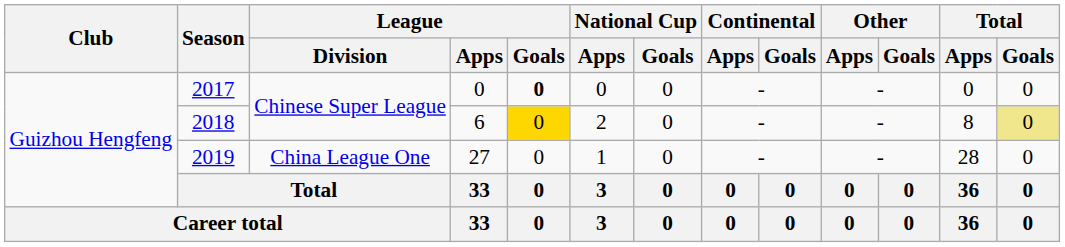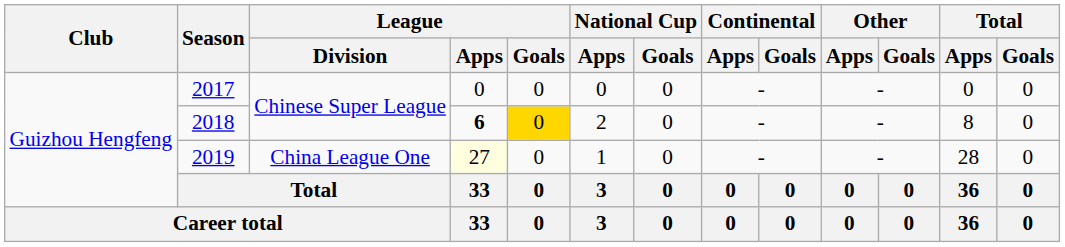(539, 88) bold -> (539, 88) normal
(479, 122) normal -> (479, 122) bold
(1028, 122) khaki background -> (1028, 122) no background
(479, 156) no background -> (479, 156) lightyellow background
